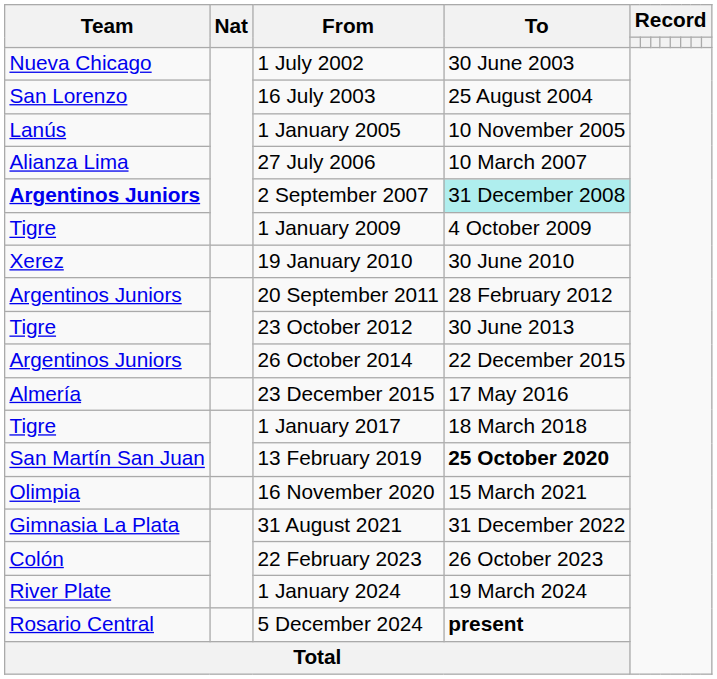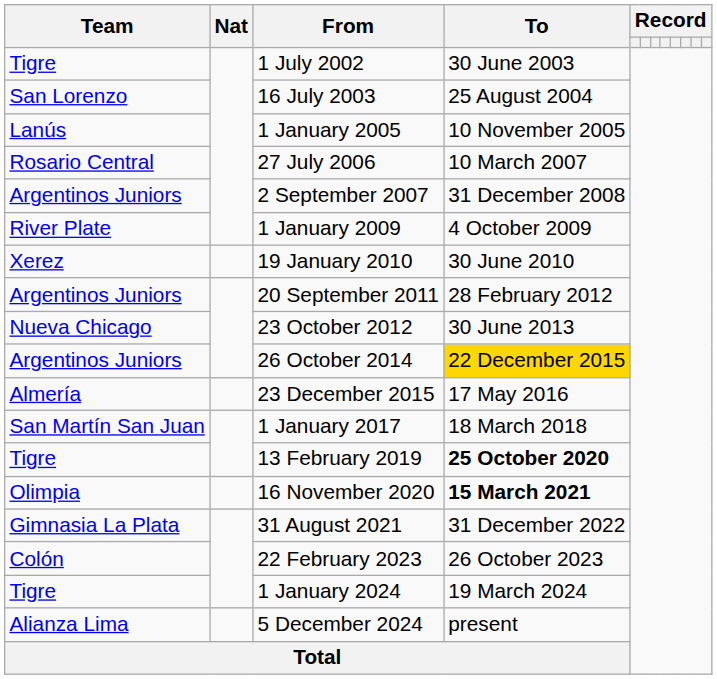(81, 63) Nueva Chicago -> (33, 63) Tigre
(69, 162) Alianza Lima -> (82, 162) Rosario Central
(105, 195) bold -> (96, 195) normal
(537, 195) paleturquoise background -> (537, 195) no background
(33, 228) Tigre -> (60, 228) River Plate
(33, 327) Tigre -> (81, 327) Nueva Chicago
(537, 360) no background -> (537, 360) gold background
(33, 426) Tigre -> (107, 426) San Martín San Juan
(107, 459) San Martín San Juan -> (33, 459) Tigre
(518, 492) normal -> (519, 492) bold
(60, 591) River Plate -> (33, 591) Tigre
(82, 624) Rosario Central -> (69, 624) Alianza Lima
(486, 624) bold -> (483, 624) normal
